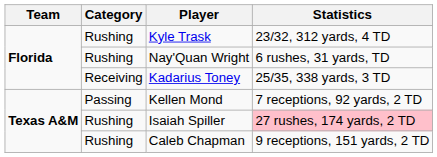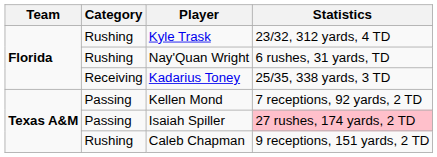(109, 120) Rushing -> (108, 120) Passing
